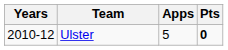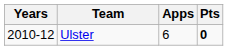(166, 34) 5 -> (166, 34) 6
